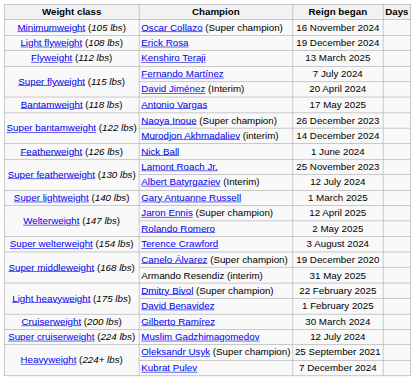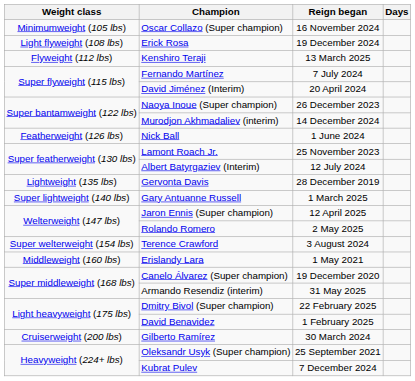- row: (174, 105)
+ row: (175, 182)
+ row: (172, 259)
- row: (200, 337)
